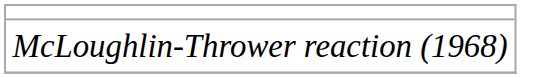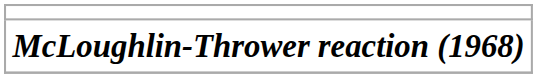(260, 45) normal -> (269, 45) bold
